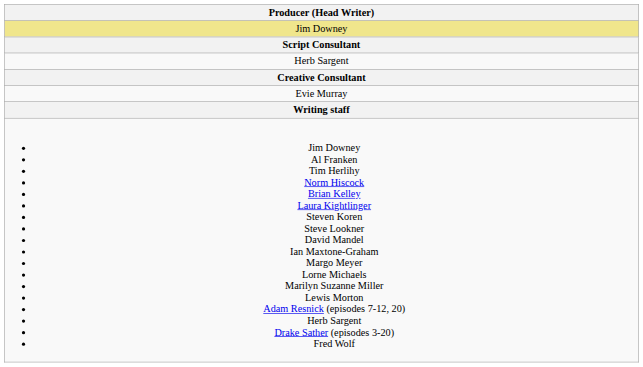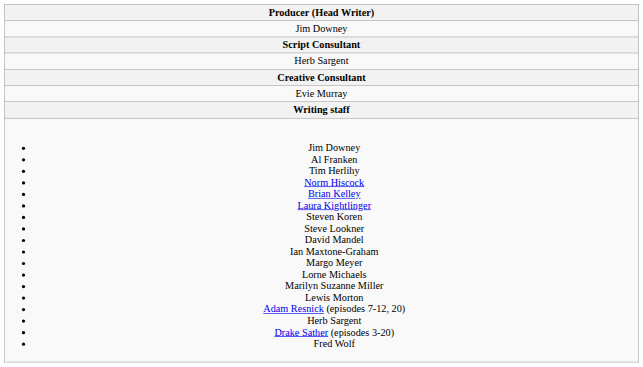(321, 28) khaki background -> (321, 28) no background
